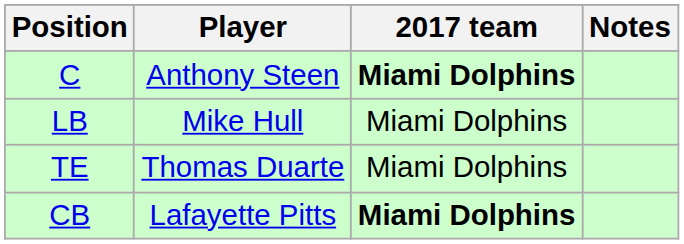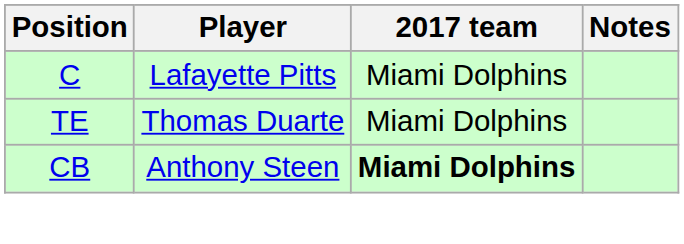(243, 74) Anthony Steen -> (243, 74) Lafayette Pitts
(467, 74) bold -> (467, 74) normal
- row: (70, 121)
(243, 214) Lafayette Pitts -> (243, 167) Anthony Steen
